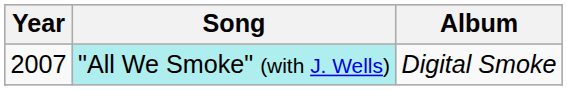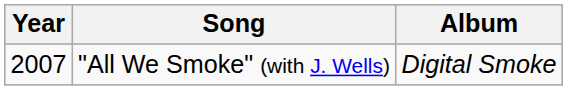(234, 64) paleturquoise background -> (234, 64) no background
